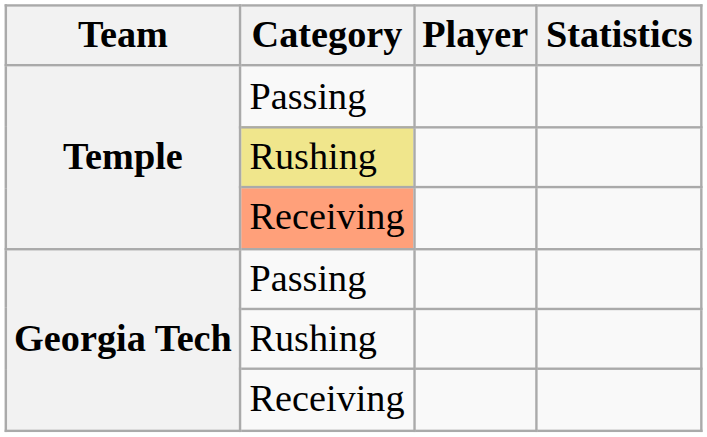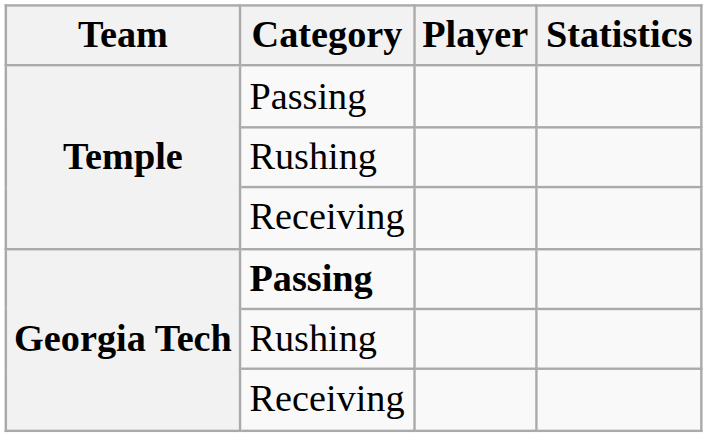(313, 156) khaki background -> (313, 156) no background
(327, 217) lightsalmon background -> (327, 217) no background
(308, 277) normal -> (311, 277) bold
